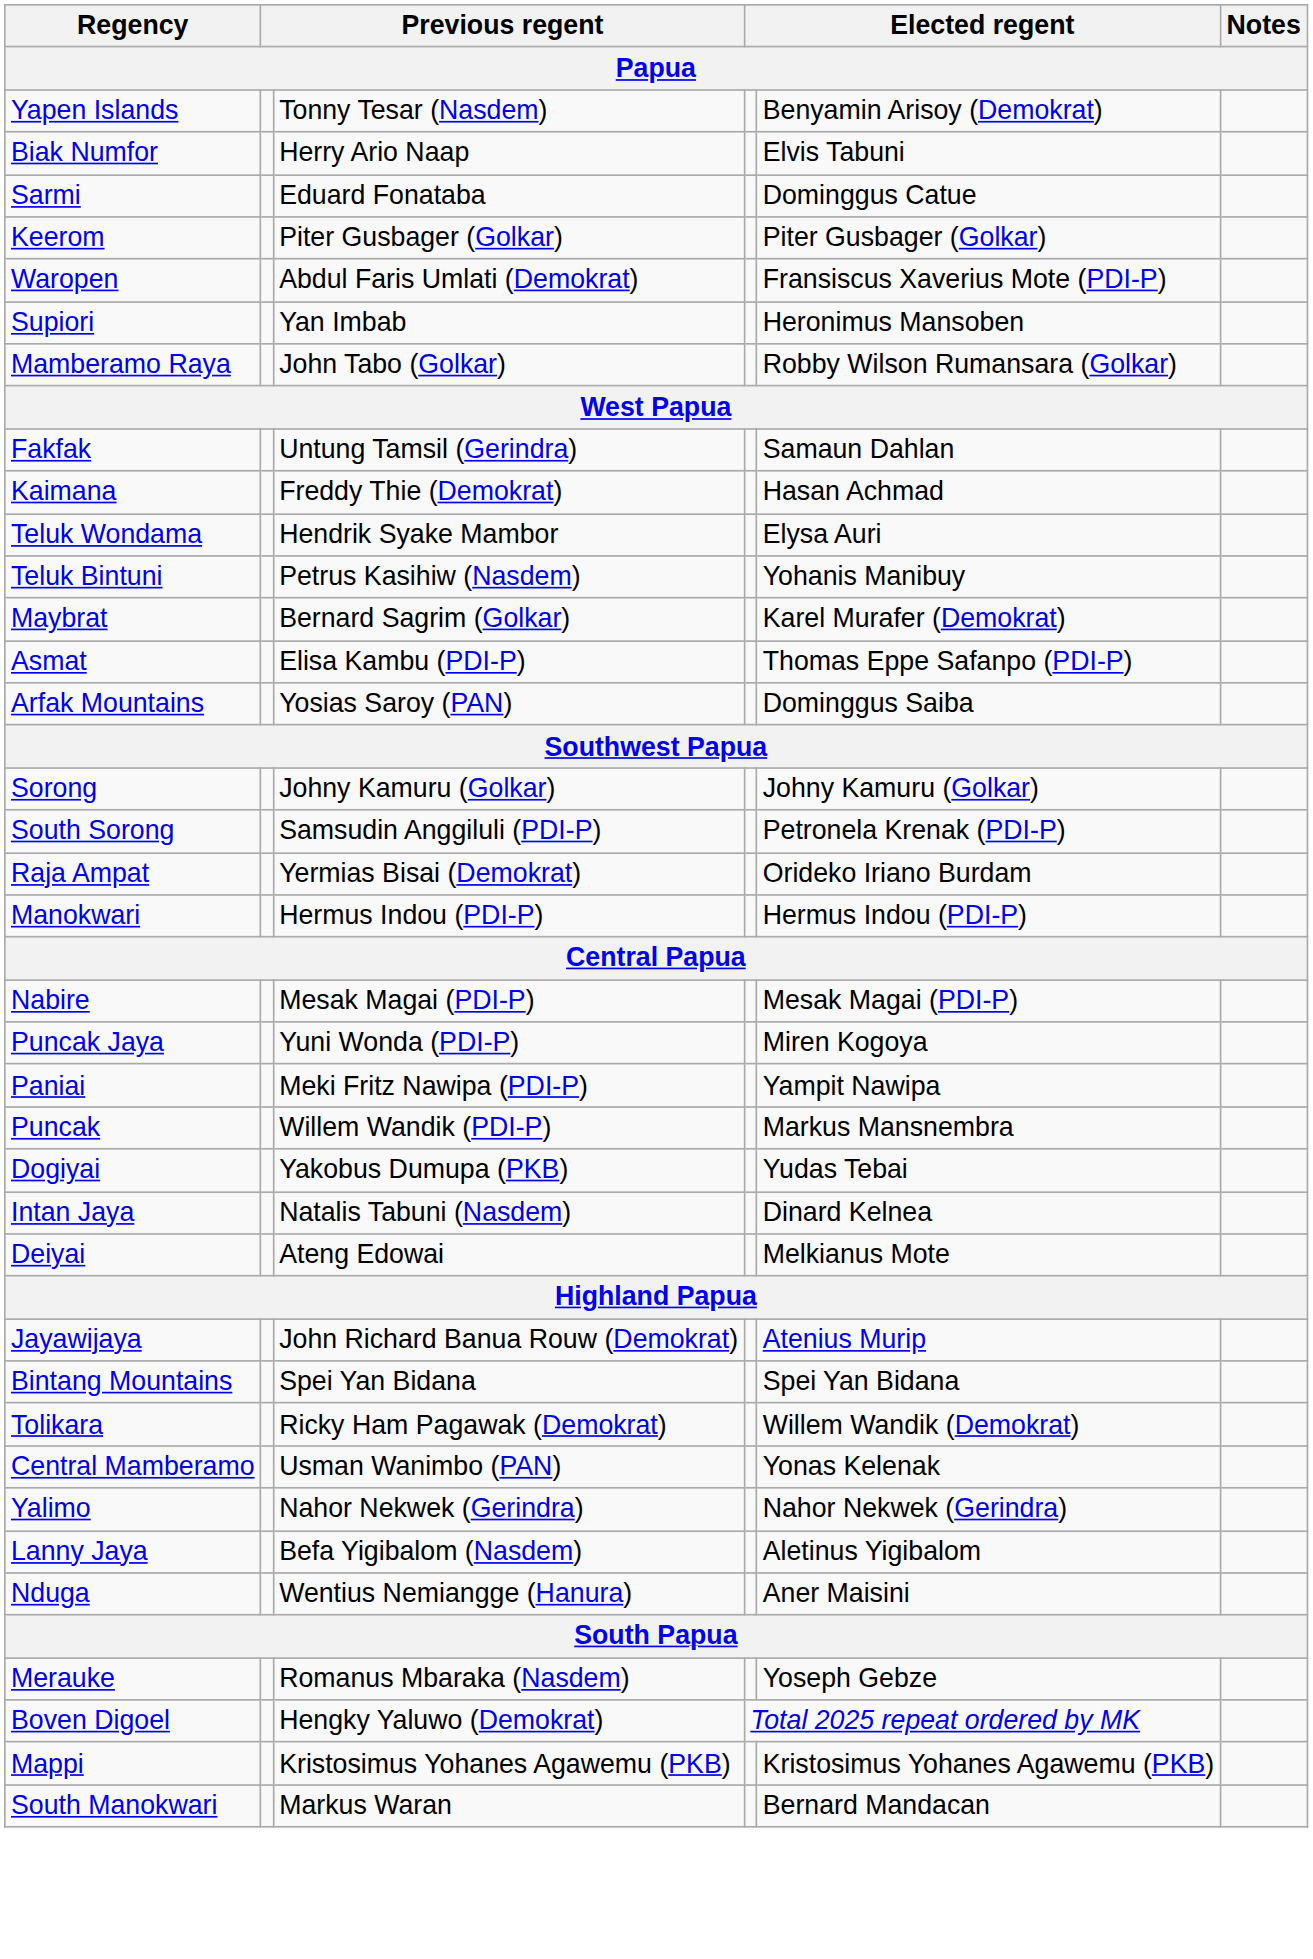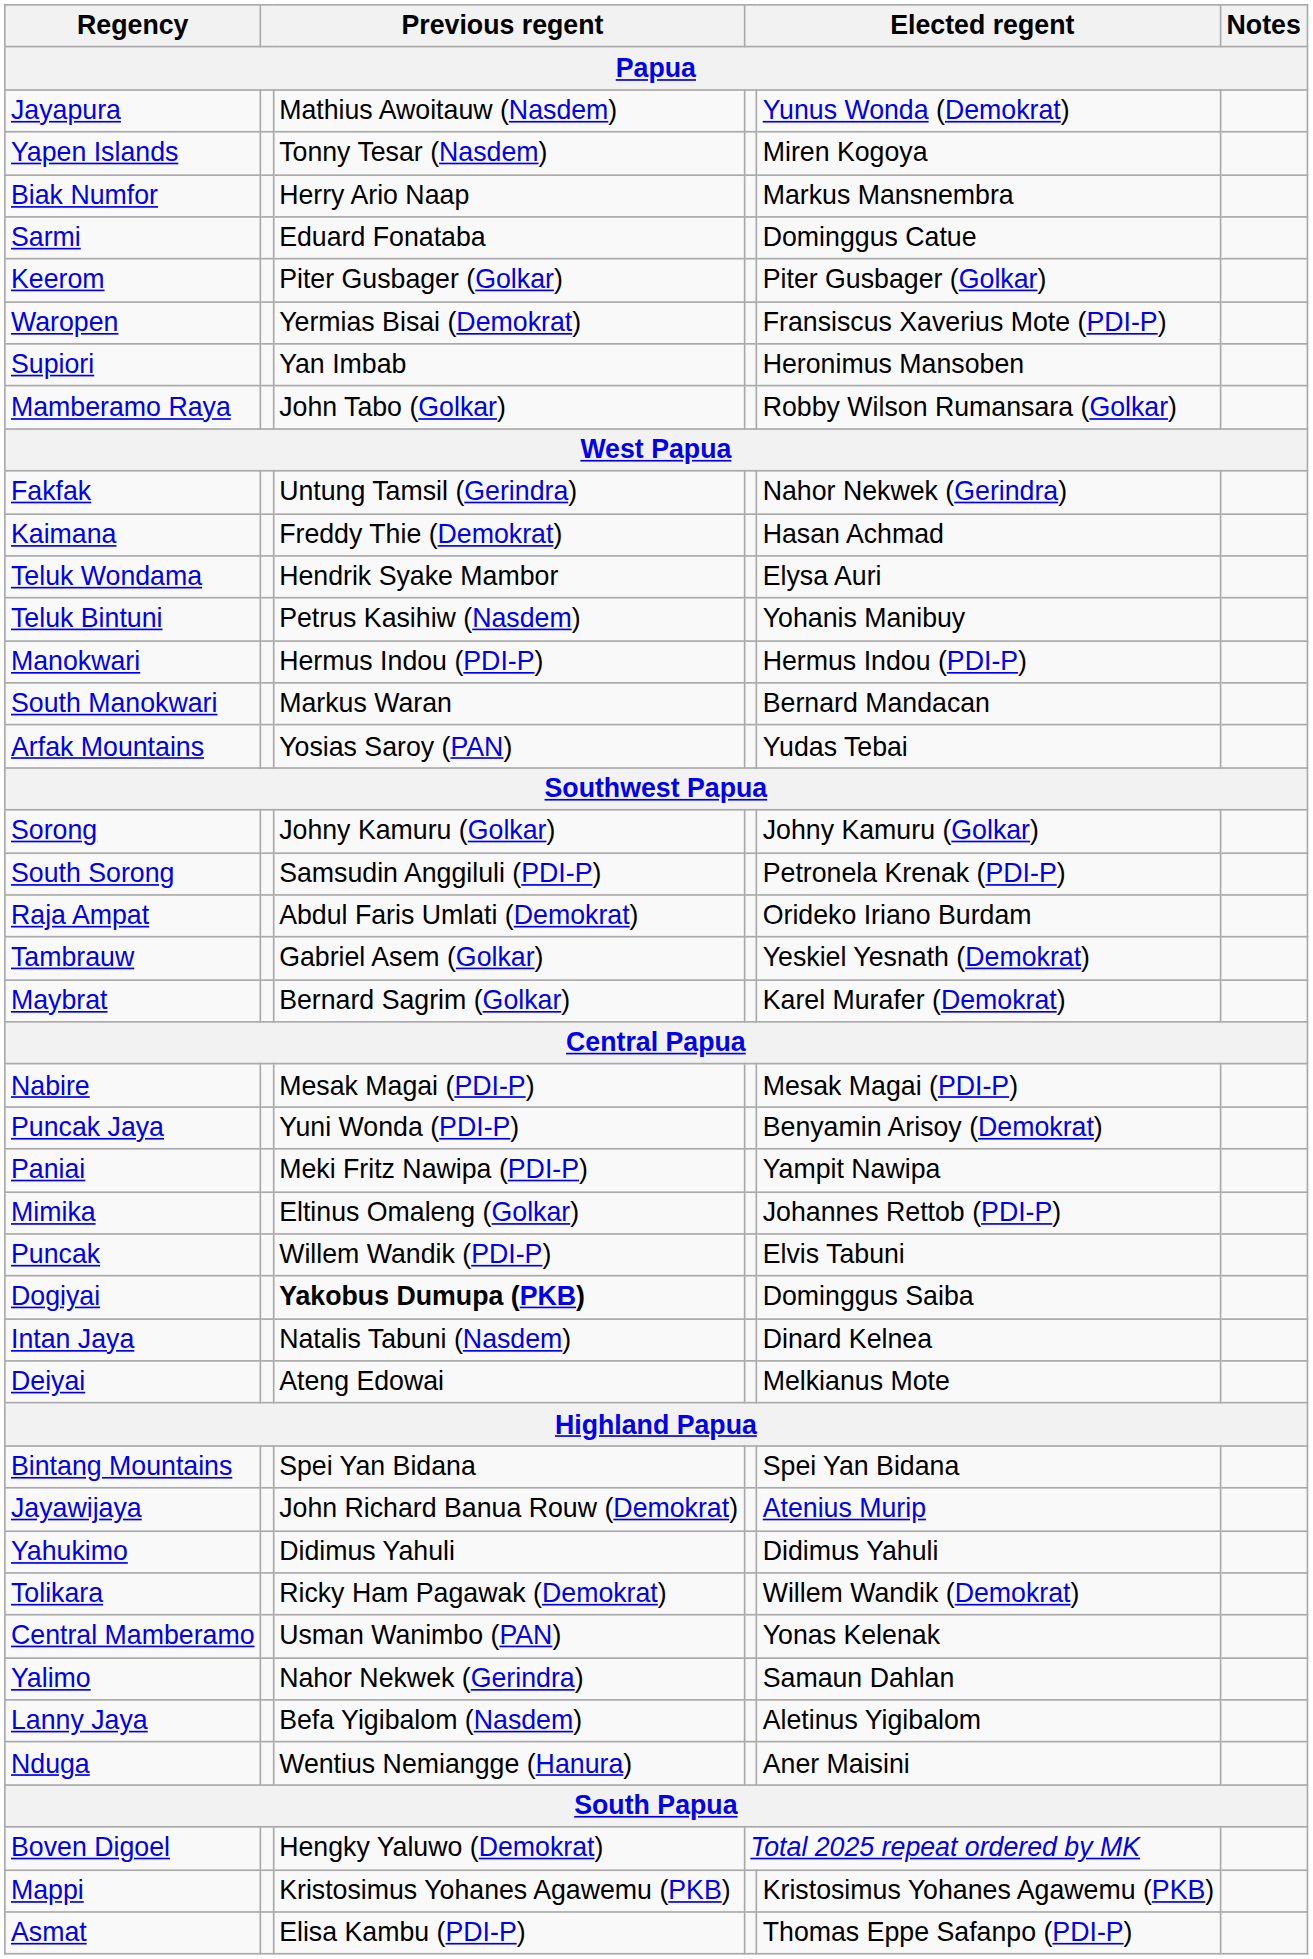+ row: (66, 110)
(933, 110) Benyamin Arisoy (Demokrat) -> (845, 152) Miren Kogoya
(834, 152) Elvis Tabuni -> (888, 195) Markus Mansnembra
(459, 279) Abdul Faris Umlati (Demokrat) -> (430, 322) Yermias Bisai (Demokrat)
(859, 449) Samaun Dahlan -> (915, 491) Nahor Nekwek (Gerindra)
rows swapped: (76, 915) <-> (59, 618)
rows swapped: (114, 1805) <-> (49, 661)
(868, 703) Dominggus Saiba -> (835, 746) Yudas Tebai
(430, 873) Yermias Bisai (Demokrat) -> (459, 915) Abdul Faris Umlati (Demokrat)
+ row: (73, 957)
(845, 1042) Miren Kogoya -> (933, 1127) Benyamin Arisoy (Demokrat)
+ row: (53, 1212)
(888, 1127) Markus Mansnembra -> (834, 1254) Elvis Tabuni
(424, 1169) normal -> (432, 1296) bold
(835, 1169) Yudas Tebai -> (868, 1296) Dominggus Saiba
rows swapped: (76, 1339) <-> (122, 1381)
+ row: (69, 1551)
(915, 1508) Nahor Nekwek (Gerindra) -> (859, 1678) Samaun Dahlan
- row: (63, 1678)
